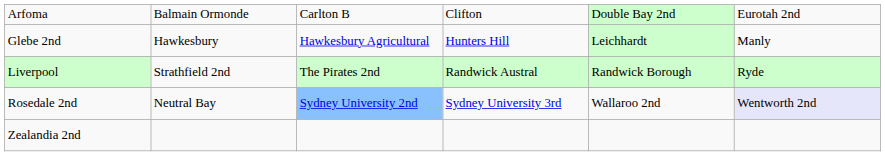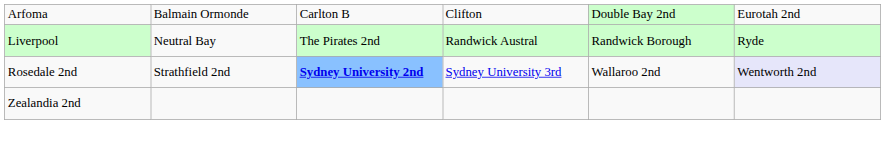- row: (34, 40)
(192, 72) Strathfield 2nd -> (185, 40) Neutral Bay
(185, 103) Neutral Bay -> (192, 72) Strathfield 2nd
(359, 103) normal -> (362, 72) bold
